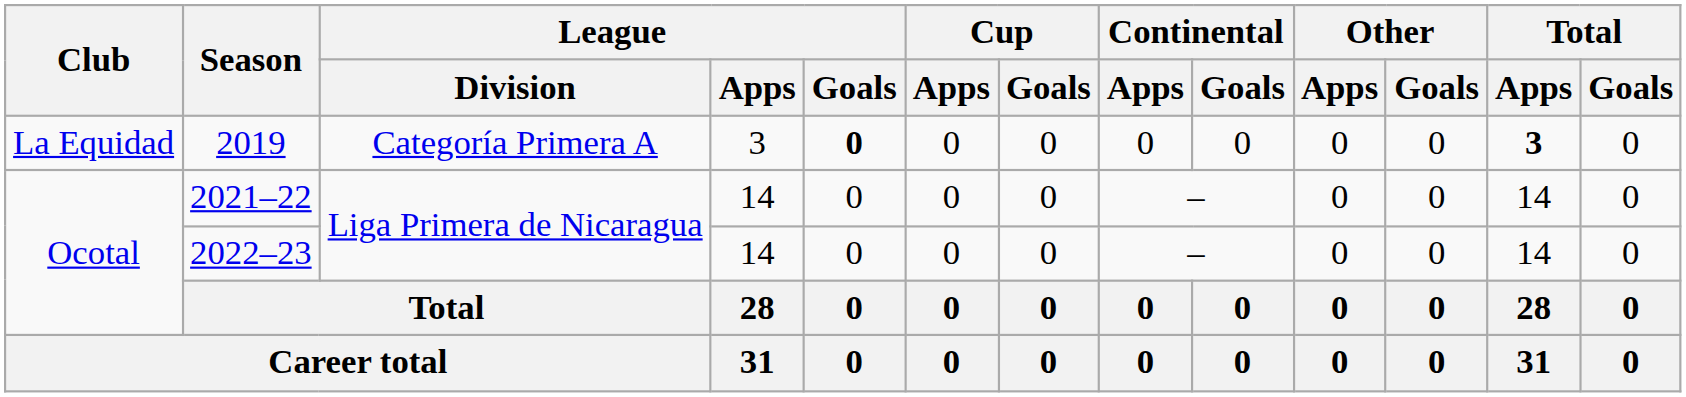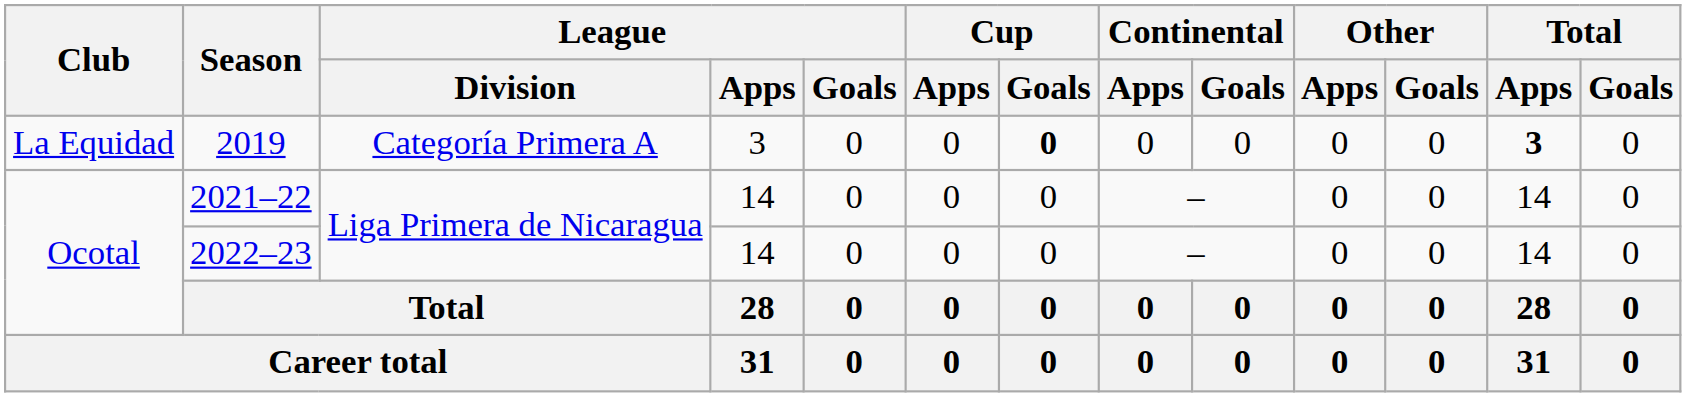(854, 142) bold -> (854, 142) normal
(1048, 142) normal -> (1048, 142) bold
